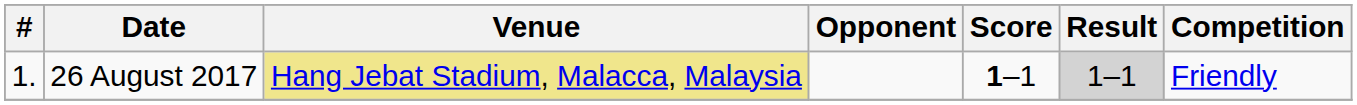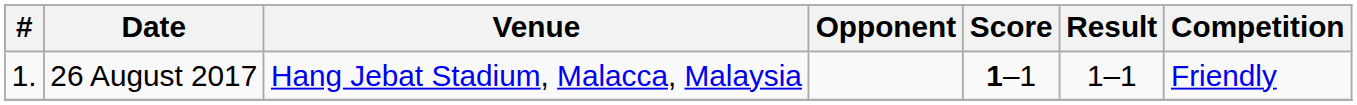(536, 75) khaki background -> (536, 75) no background
(1112, 75) lightgrey background -> (1112, 75) no background
